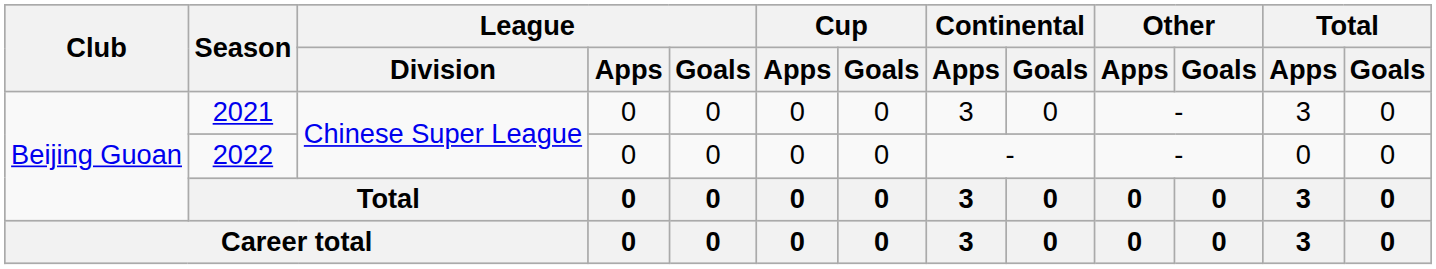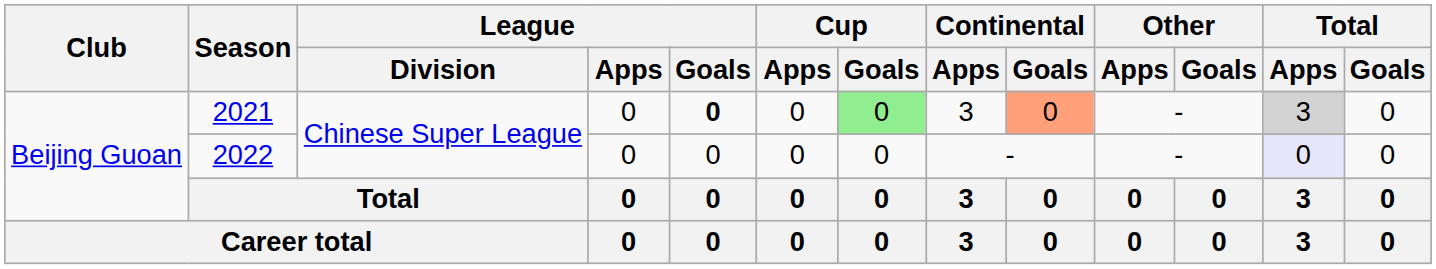(713, 112) normal -> (713, 112) bold
(882, 112) no background -> (882, 112) lightgreen background
(1050, 112) no background -> (1050, 112) lightsalmon background
(1303, 112) no background -> (1303, 112) lightgrey background
(1303, 155) no background -> (1303, 155) lavender background
